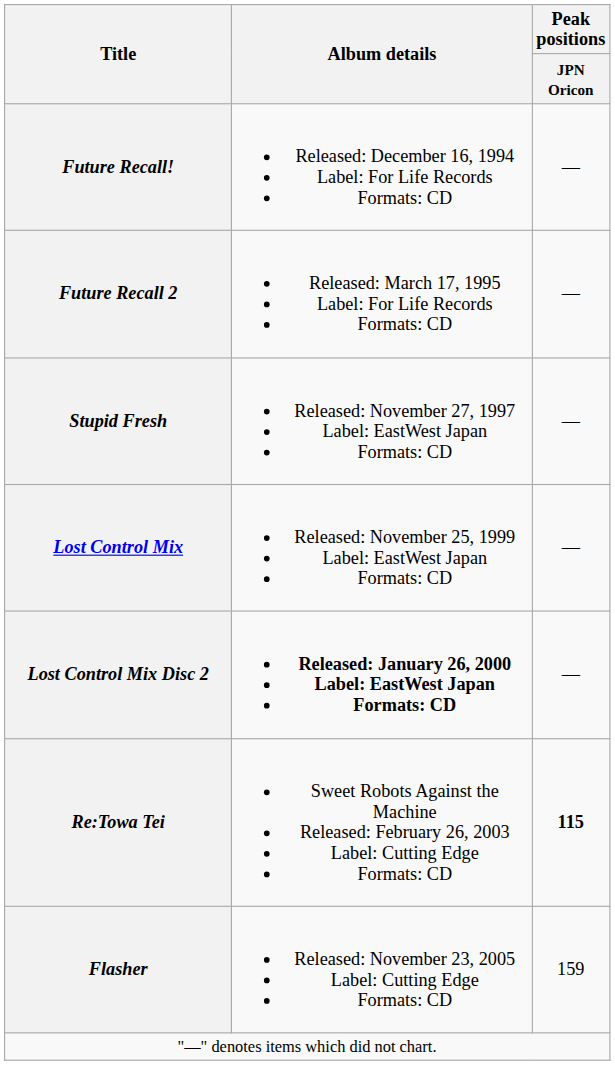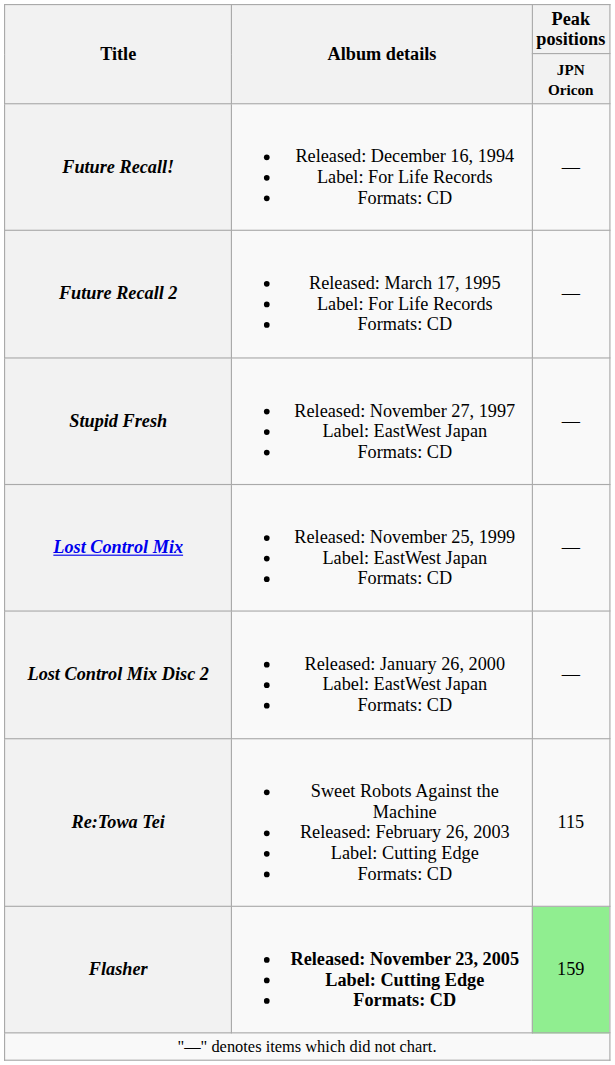(382, 685) bold -> (382, 685) normal
(571, 822) bold -> (571, 822) normal
(382, 980) normal -> (382, 980) bold
(571, 969) no background -> (571, 969) lightgreen background
